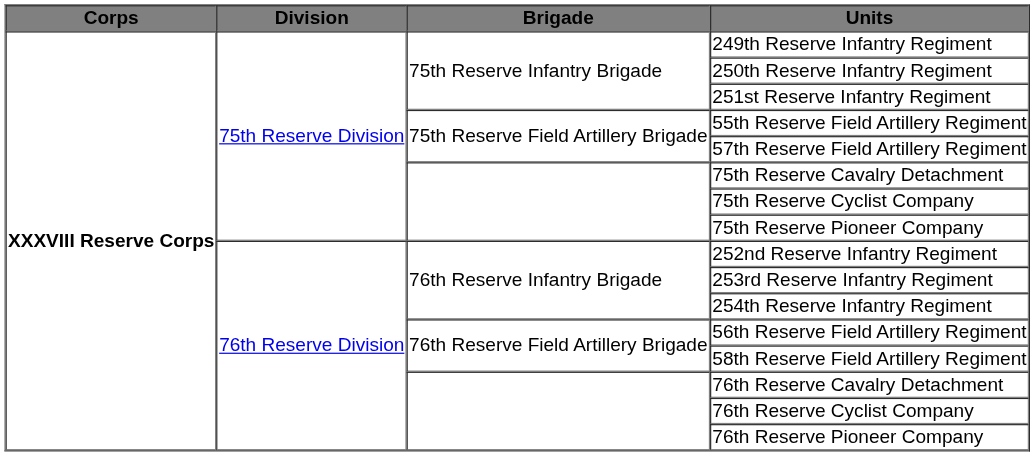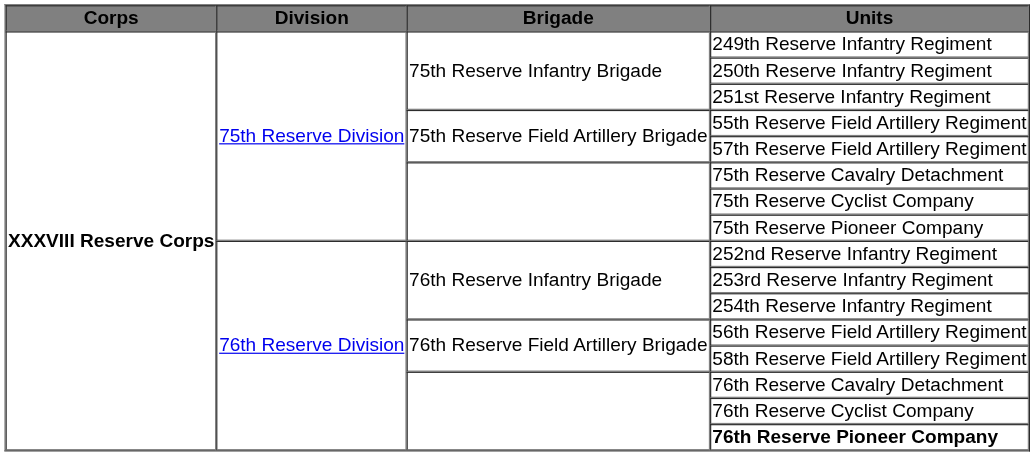(848, 437) normal -> (855, 437) bold
